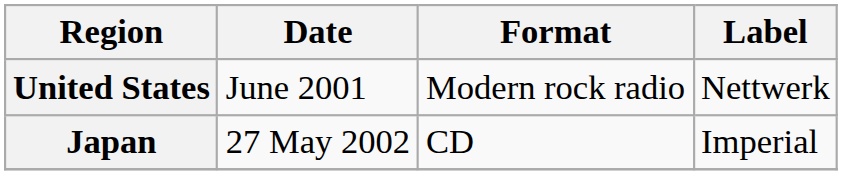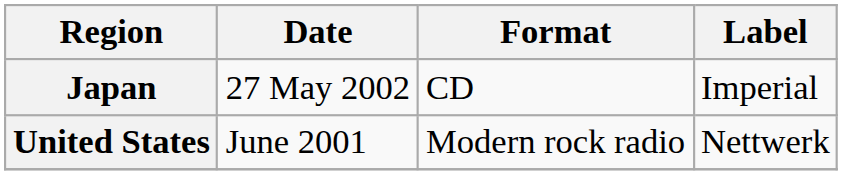rows swapped: (111, 86) <-> (111, 141)
